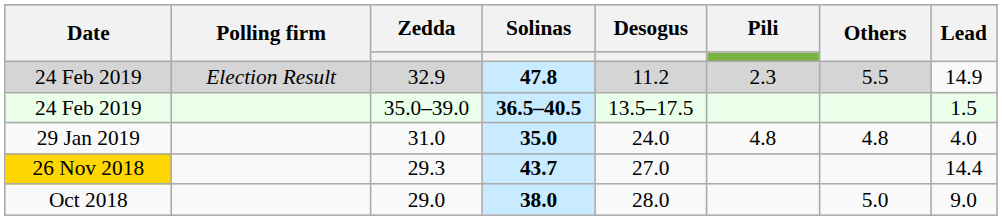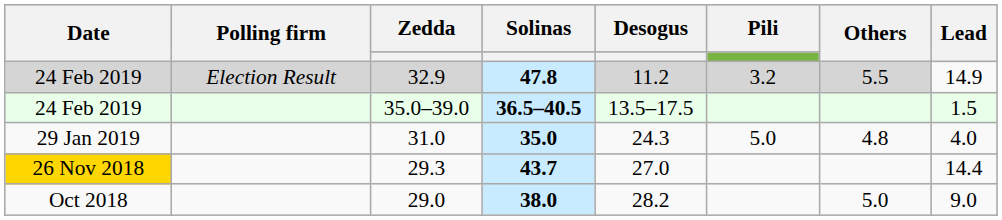(763, 77) 2.3 -> (763, 77) 3.2
(651, 138) 24.0 -> (651, 138) 24.3
(763, 138) 4.8 -> (763, 138) 5.0
(651, 199) 28.0 -> (651, 199) 28.2
